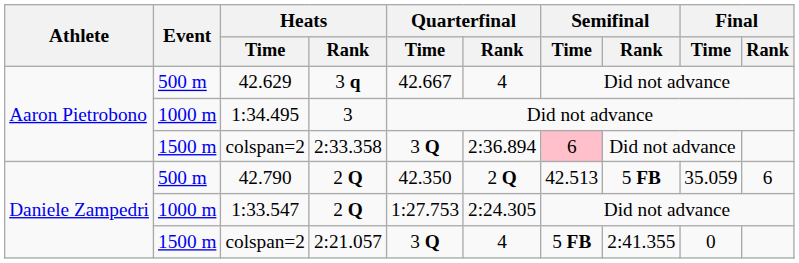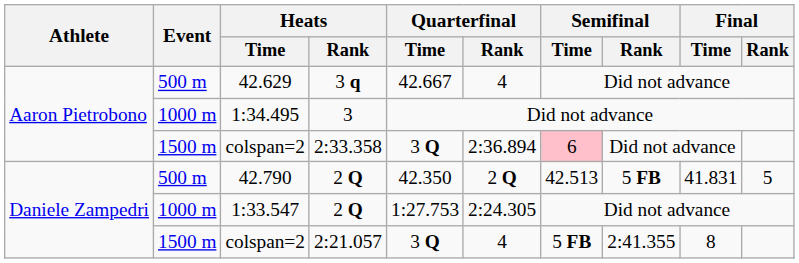(711, 178) 35.059 -> (711, 178) 41.831
(768, 178) 6 -> (768, 178) 5
(711, 241) 0 -> (711, 241) 8
